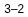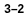(14, 8) normal -> (14, 8) bold
